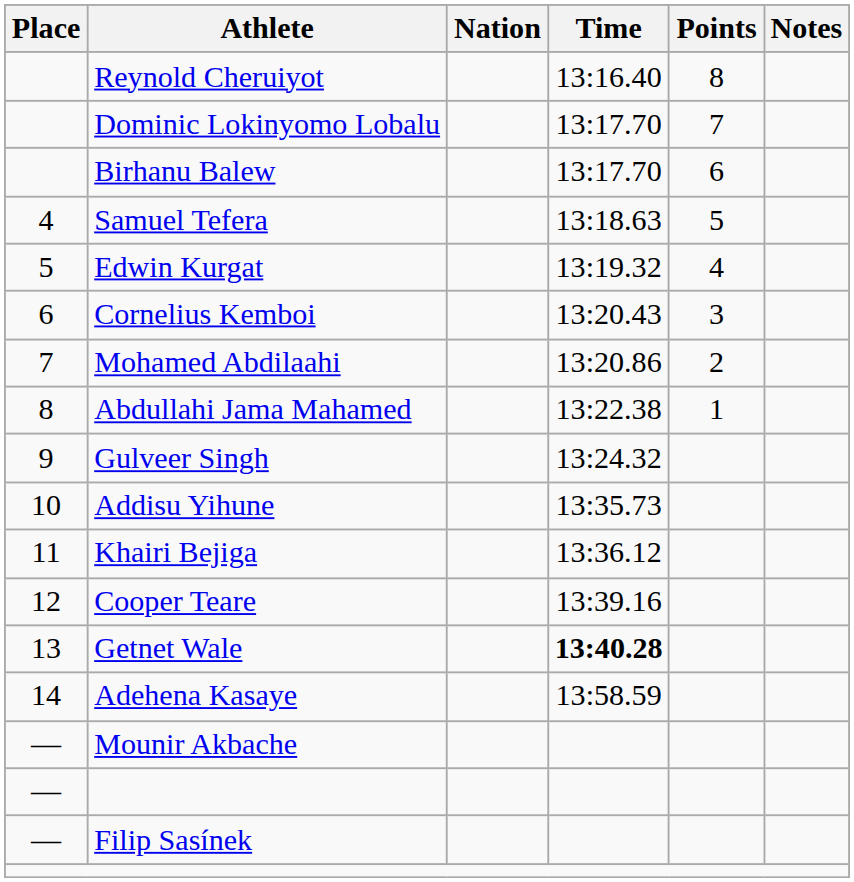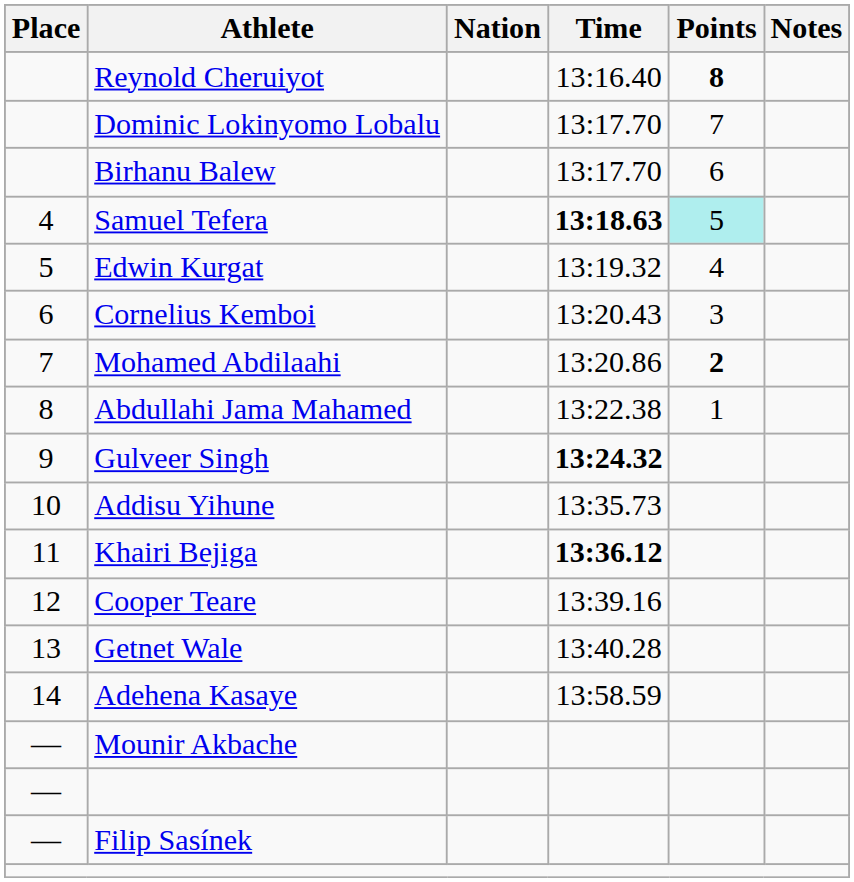(716, 76) normal -> (716, 76) bold
(609, 219) normal -> (609, 219) bold
(716, 219) no background -> (716, 219) paleturquoise background
(716, 362) normal -> (716, 362) bold
(609, 457) normal -> (609, 457) bold
(609, 553) normal -> (609, 553) bold
(609, 648) bold -> (609, 648) normal
